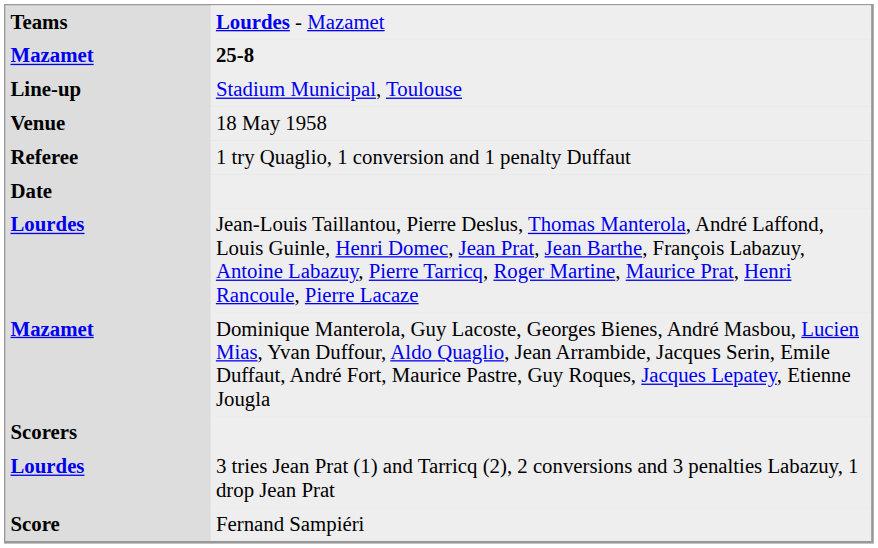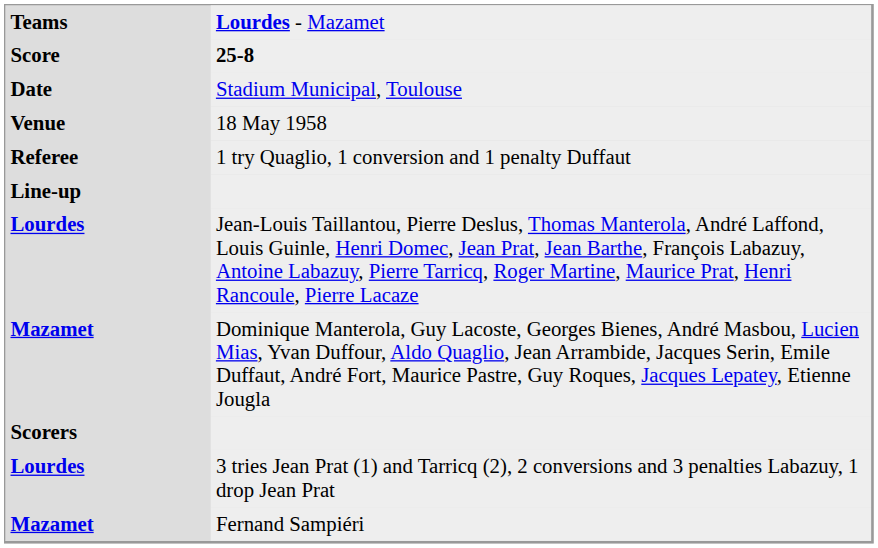(52, 55) Mazamet -> (35, 55) Score
(46, 89) Line-up -> (31, 89) Date
(31, 191) Date -> (46, 191) Line-up
(35, 523) Score -> (52, 523) Mazamet
